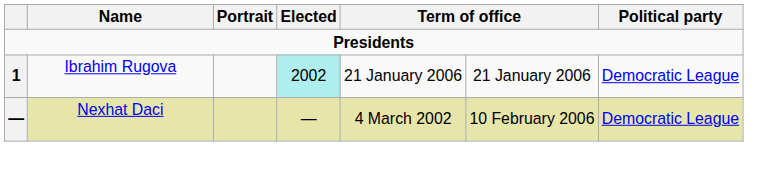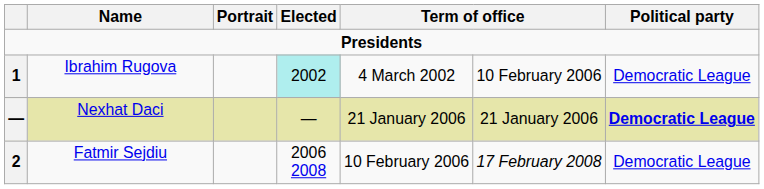(403, 76) 21 January 2006 -> (407, 76) 4 March 2002
(532, 76) 21 January 2006 -> (539, 76) 10 February 2006
(403, 119) 4 March 2002 -> (407, 119) 21 January 2006
(532, 119) 10 February 2006 -> (539, 119) 21 January 2006
(670, 119) normal -> (682, 119) bold
+ row: (120, 153)
